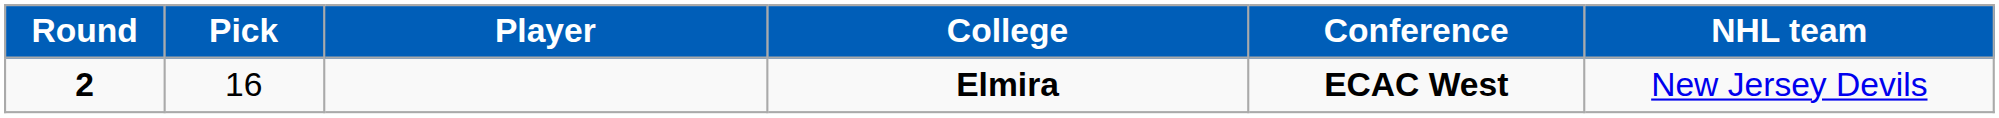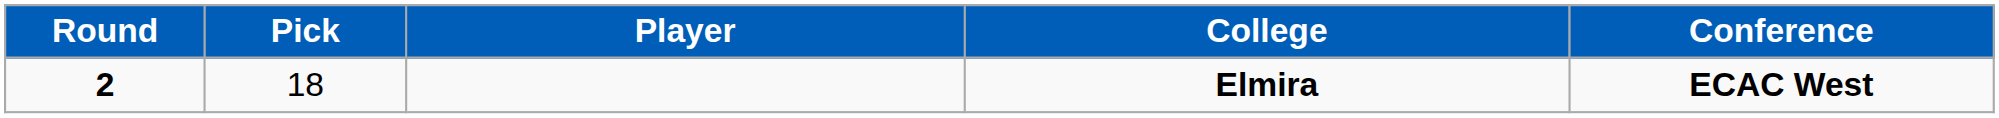- column: (1789, 31)
(244, 84) 16 -> (305, 84) 18
